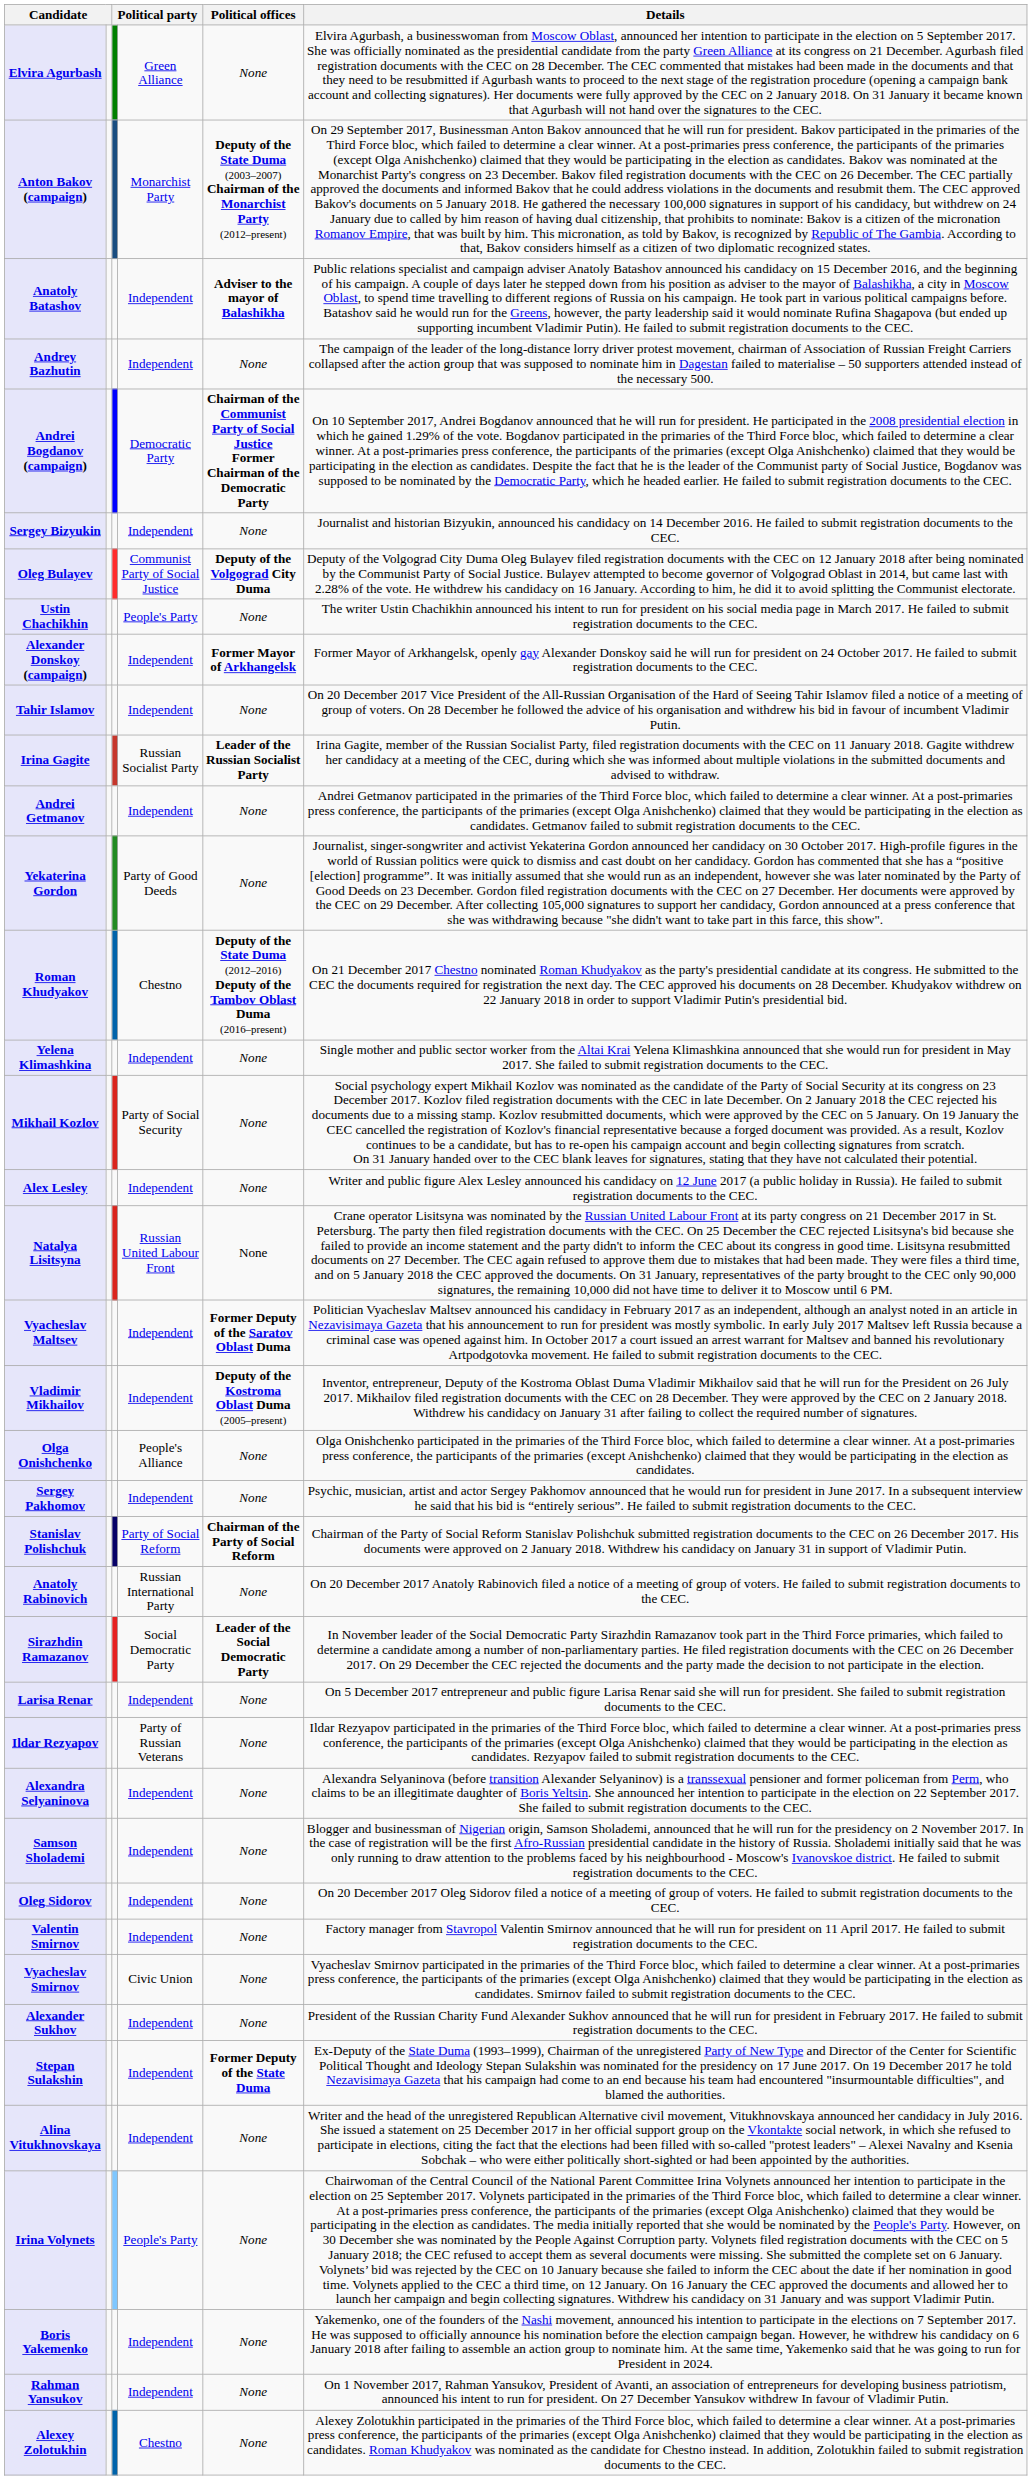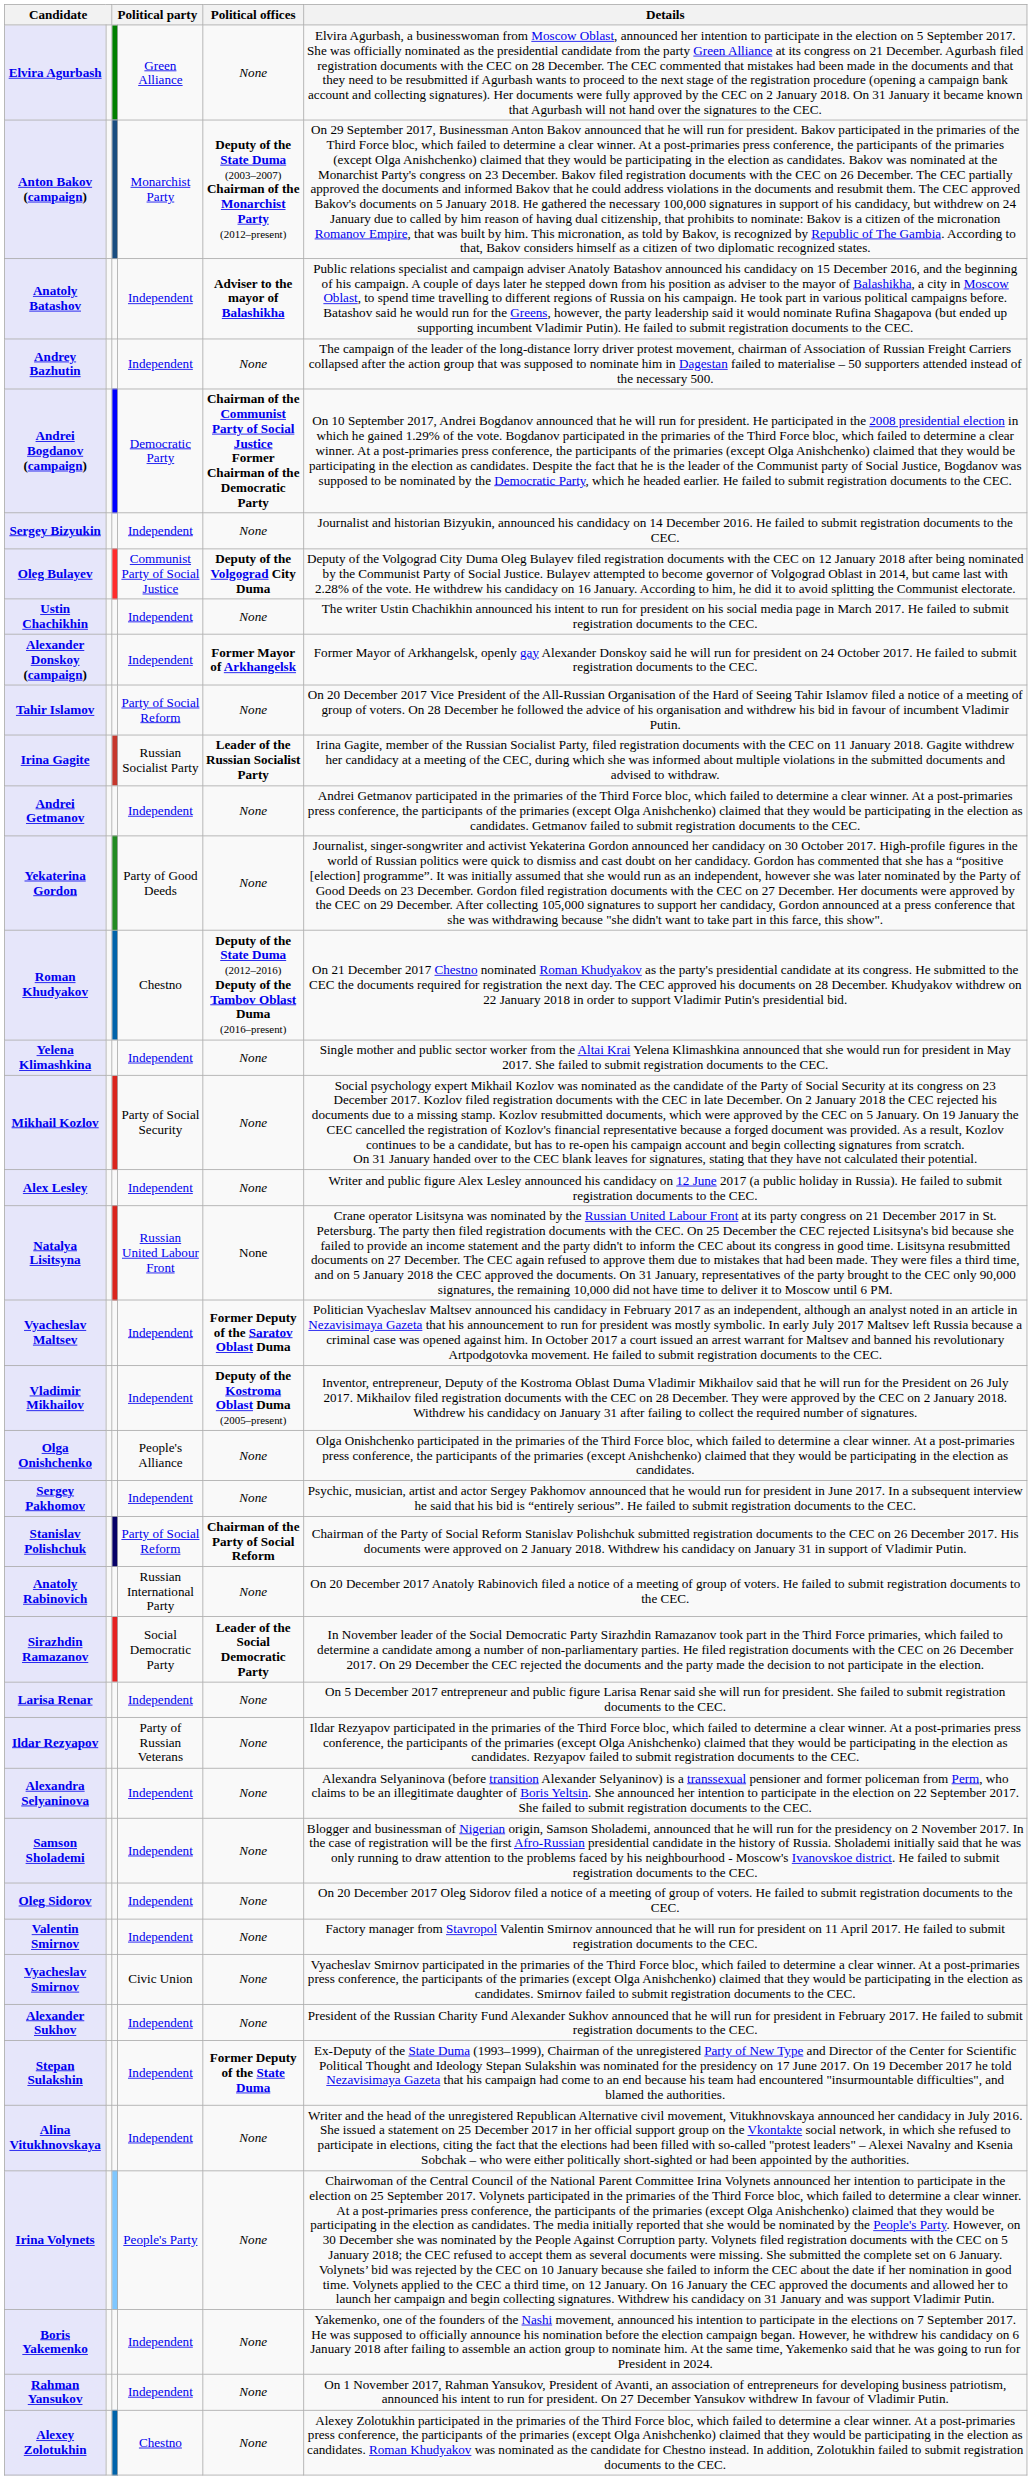(160, 616) People's Party -> (160, 616) Independent
(160, 710) Independent -> (160, 710) Party of Social Reform
